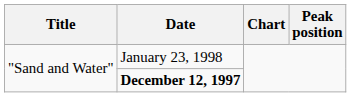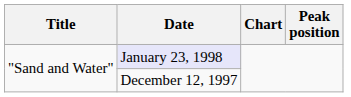(172, 56) no background -> (172, 56) lavender background
(180, 80) bold -> (179, 80) normal
